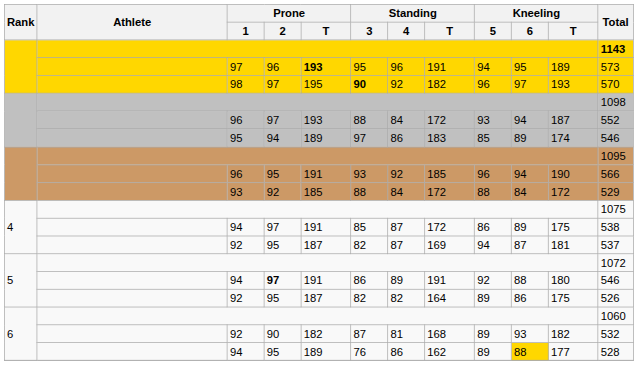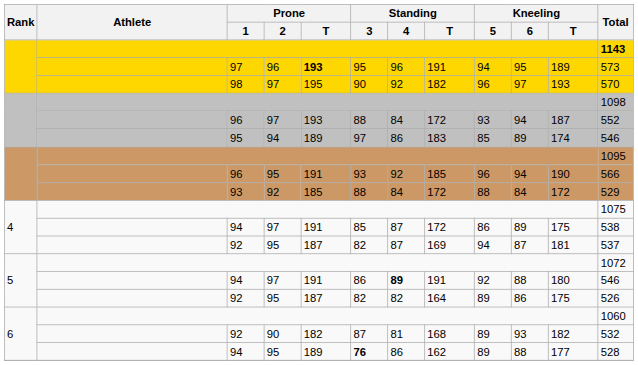(360, 85) bold -> (360, 85) normal
(273, 281) bold -> (273, 281) normal
(397, 281) normal -> (397, 281) bold
(360, 352) normal -> (360, 352) bold
(520, 352) gold background -> (520, 352) no background
